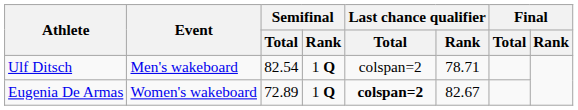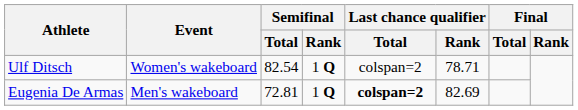(184, 67) Men's wakeboard -> (194, 67) Women's wakeboard
(194, 93) Women's wakeboard -> (184, 93) Men's wakeboard
(281, 93) 72.89 -> (281, 93) 72.81
(462, 93) 82.67 -> (462, 93) 82.69
